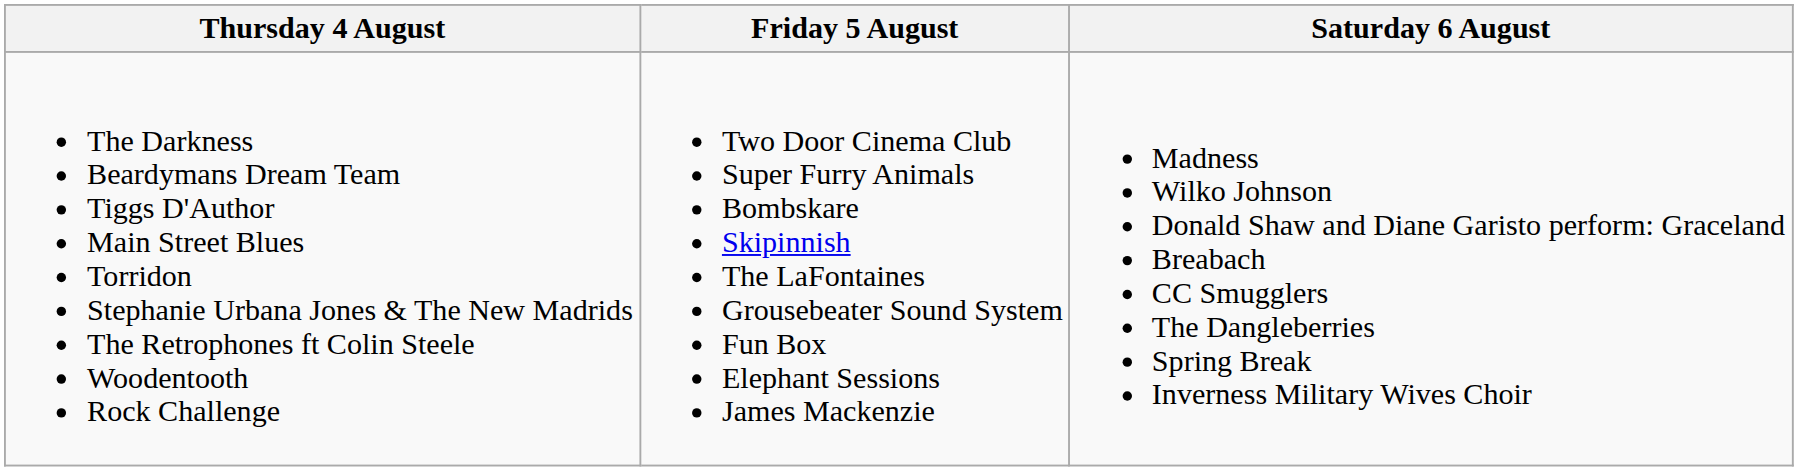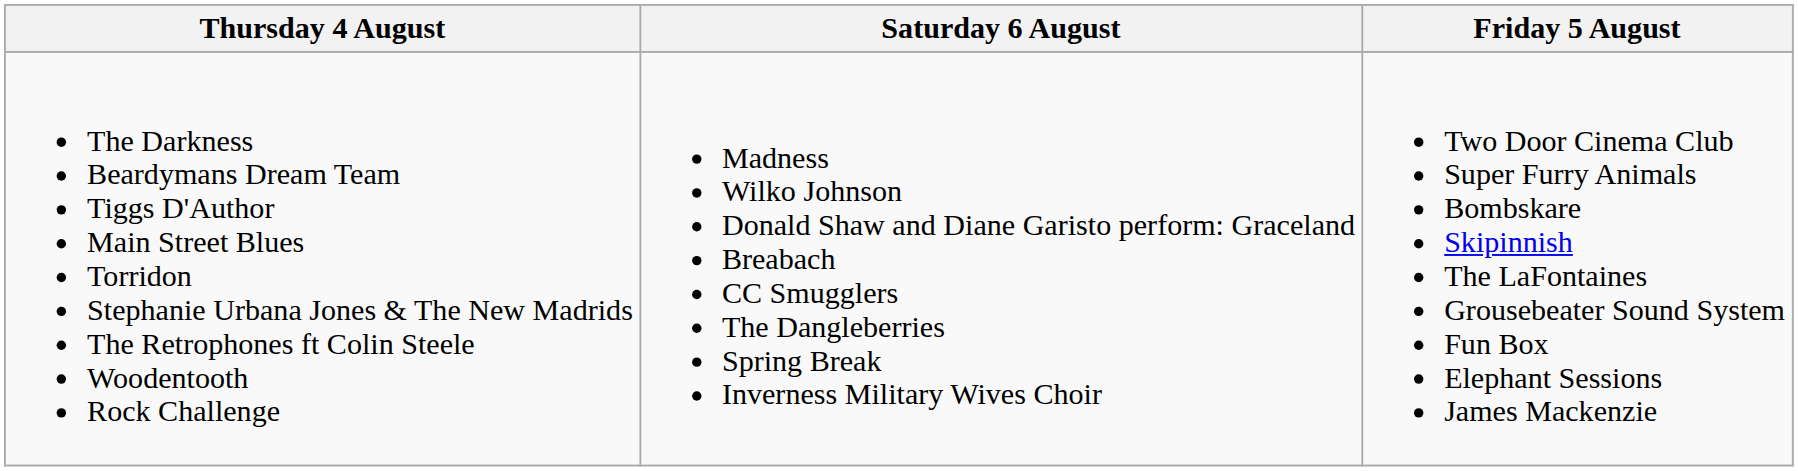columns swapped: (855, 28) <-> (1431, 28)
